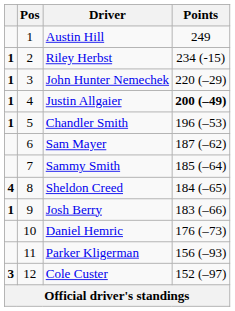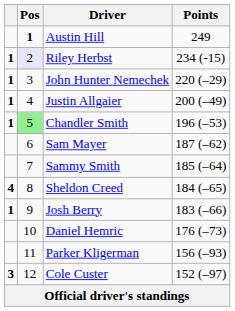(30, 37) normal -> (30, 37) bold
(30, 58) no background -> (30, 58) lavender background
(201, 101) bold -> (201, 101) normal
(30, 123) no background -> (30, 123) lightgreen background
